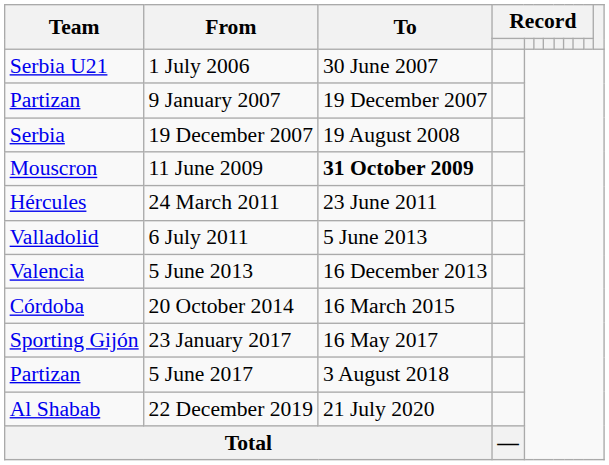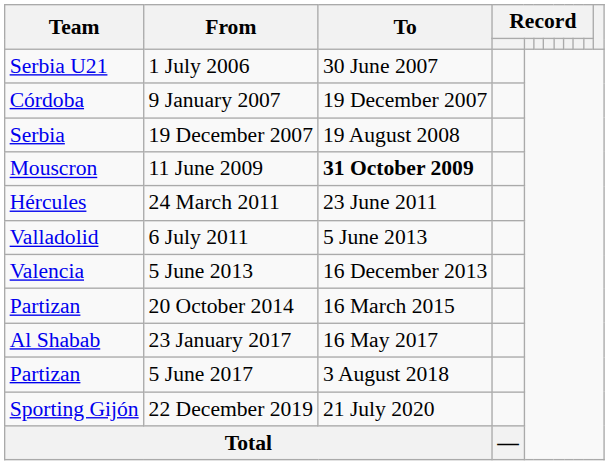(45, 100) Partizan -> (47, 100) Córdoba
(47, 305) Córdoba -> (45, 305) Partizan
(74, 339) Sporting Gijón -> (55, 339) Al Shabab
(55, 408) Al Shabab -> (74, 408) Sporting Gijón
